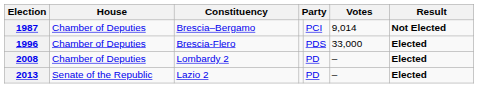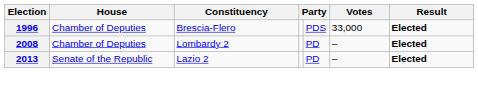- row: (27, 28)
